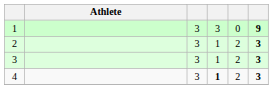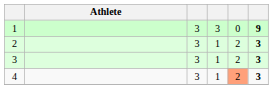(217, 76) bold -> (217, 76) normal
(238, 76) no background -> (238, 76) lightsalmon background
